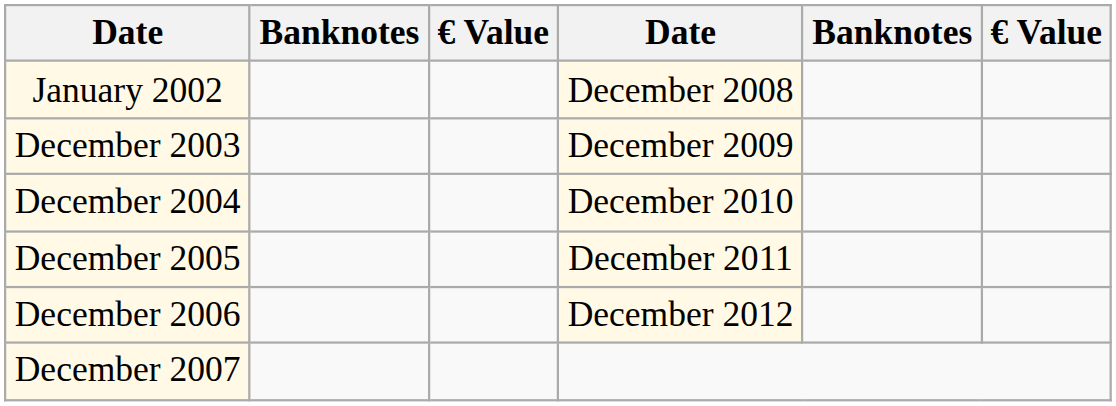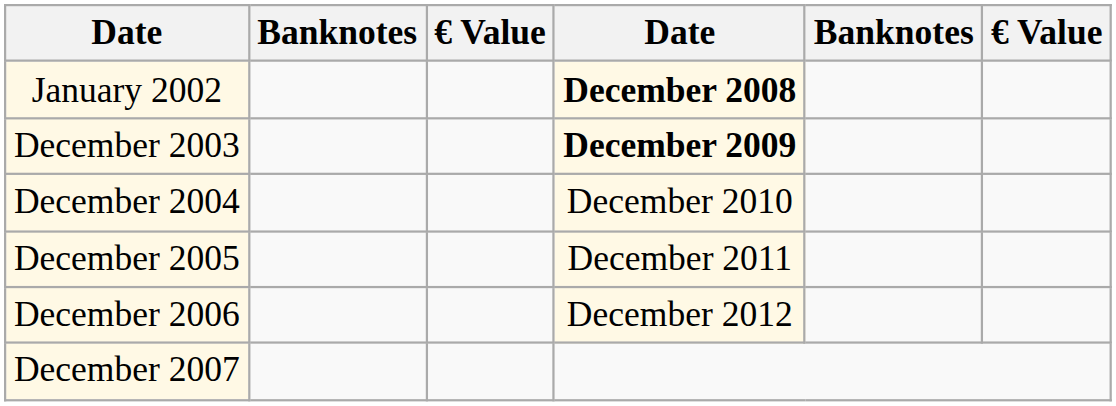(681, 88) normal -> (680, 88) bold
(681, 145) normal -> (680, 145) bold
